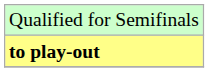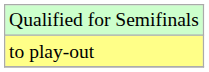(54, 50) bold -> (52, 50) normal
